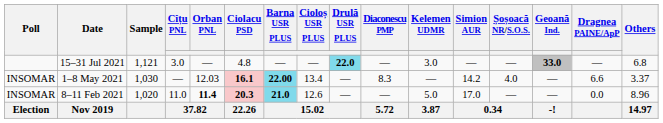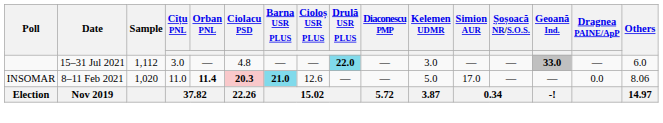(146, 62) 1,121 -> (146, 62) 1,112
(640, 62) 6.8 -> (640, 62) 6.0
- row: (92, 78)
(640, 94) 8.96 -> (640, 78) 8.06
